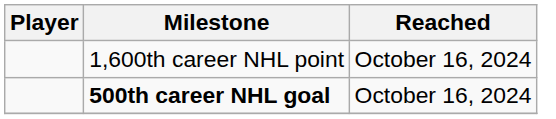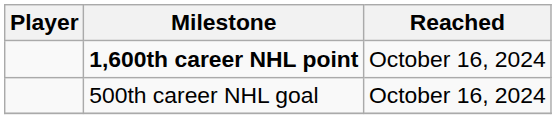(217, 58) normal -> (224, 58) bold
(210, 95) bold -> (204, 95) normal
